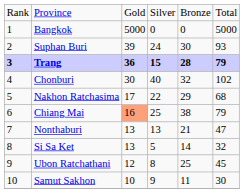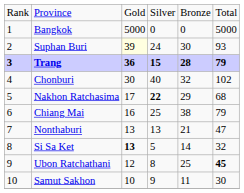(129, 46) no background -> (129, 46) lightyellow background
(155, 96) normal -> (155, 96) bold
(129, 113) lightsalmon background -> (129, 113) no background
(129, 146) normal -> (129, 146) bold
(221, 163) normal -> (221, 163) bold
